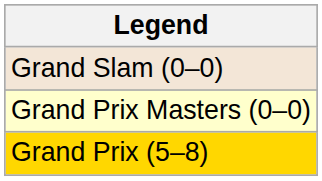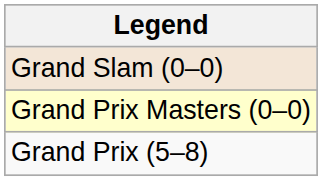(110, 152) gold background -> (110, 152) no background
